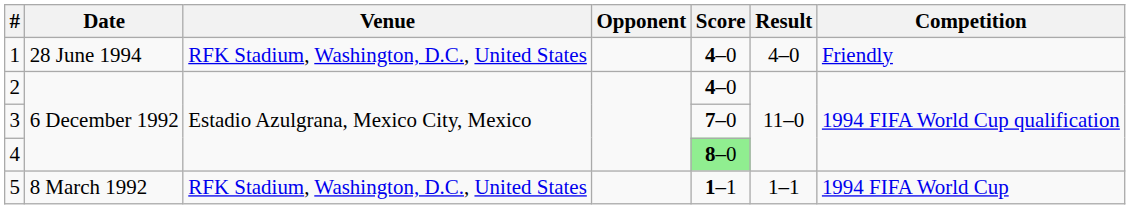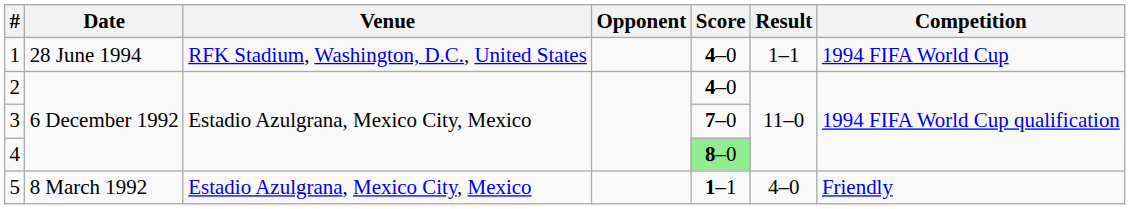(784, 54) 4–0 -> (784, 54) 1–1
(857, 54) Friendly -> (915, 54) 1994 FIFA World Cup
(388, 187) RFK Stadium, Washington, D.C., United States -> (360, 187) Estadio Azulgrana, Mexico City, Mexico
(784, 187) 1–1 -> (784, 187) 4–0
(915, 187) 1994 FIFA World Cup -> (857, 187) Friendly
